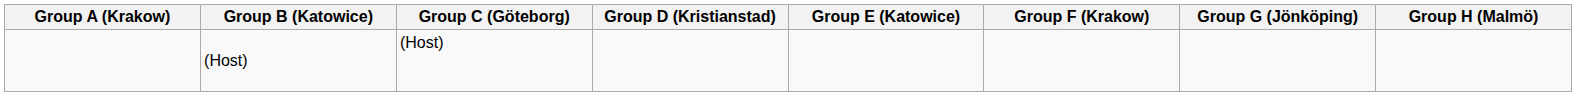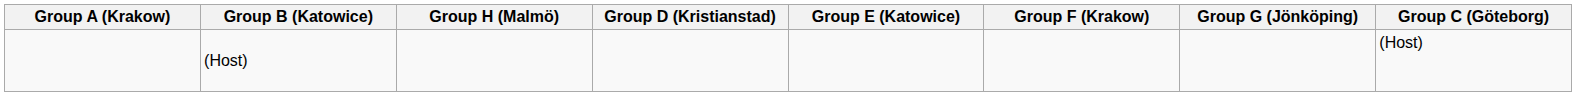columns swapped: (494, 17) <-> (1474, 17)
